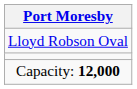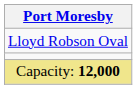(68, 71) no background -> (68, 71) khaki background
